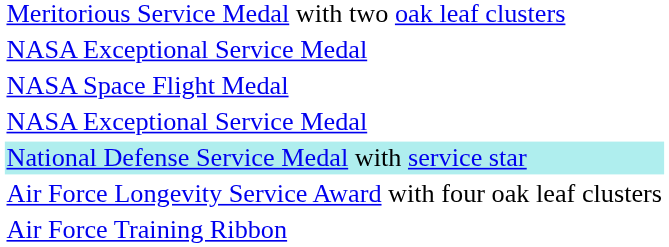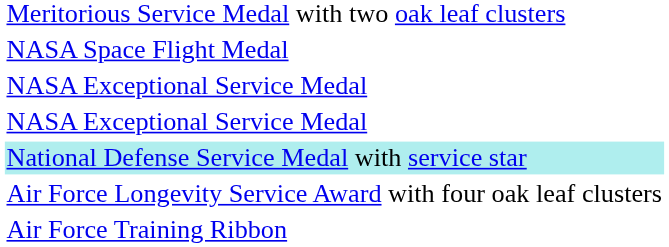(187, 49) NASA Exceptional Service Medal -> (148, 49) NASA Space Flight Medal
(148, 85) NASA Space Flight Medal -> (187, 85) NASA Exceptional Service Medal
